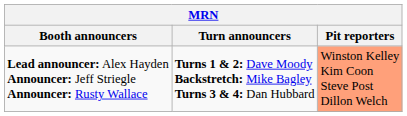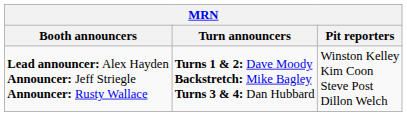(360, 79) lightsalmon background -> (360, 79) no background
